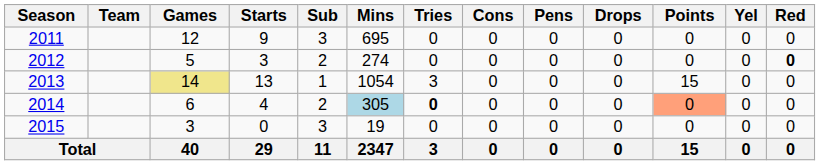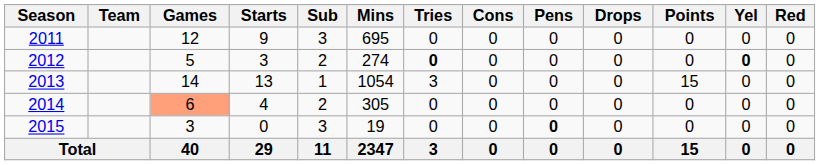(433, 60) normal -> (433, 60) bold
(746, 60) normal -> (746, 60) bold
(790, 60) bold -> (790, 60) normal
(190, 82) khaki background -> (190, 82) no background
(190, 104) no background -> (190, 104) lightsalmon background
(376, 104) lightblue background -> (376, 104) no background
(433, 104) bold -> (433, 104) normal
(690, 104) lightsalmon background -> (690, 104) no background
(554, 126) normal -> (554, 126) bold
